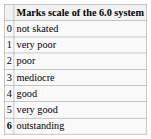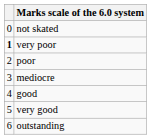(9, 45) normal -> (9, 45) bold
(9, 126) bold -> (9, 126) normal
